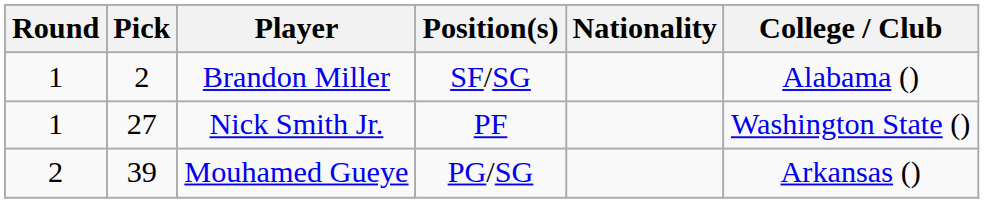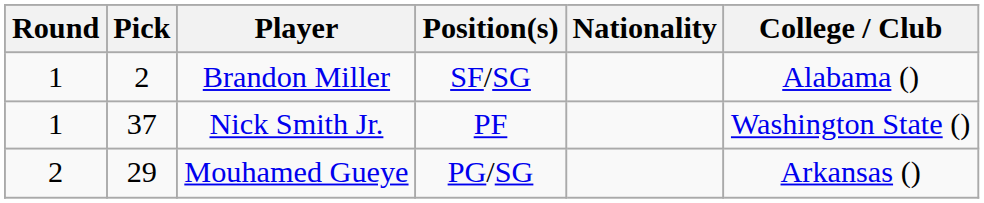(142, 124) 27 -> (142, 124) 37
(142, 172) 39 -> (142, 172) 29
